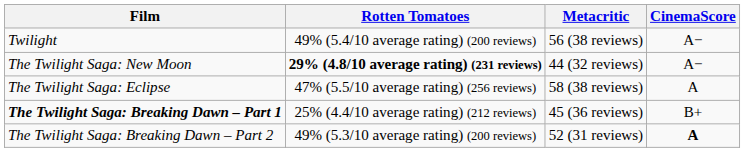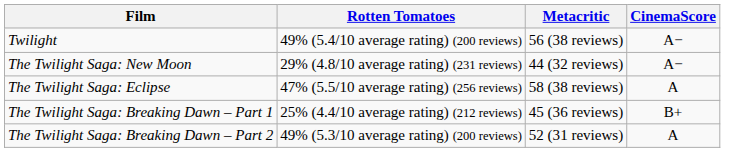(415, 64) bold -> (401, 64) normal
(145, 111) bold -> (141, 111) normal
(693, 135) bold -> (673, 135) normal
